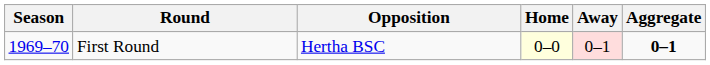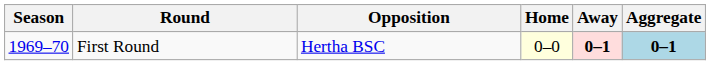(597, 45) normal -> (597, 45) bold
(664, 45) no background -> (664, 45) lightblue background
